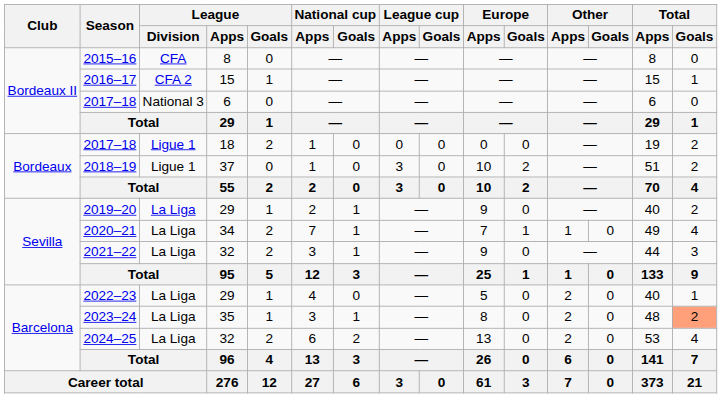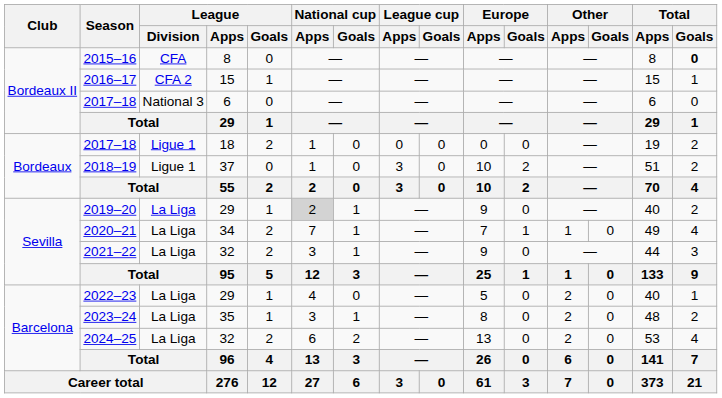(695, 58) normal -> (695, 58) bold
(312, 209) no background -> (312, 209) lightgrey background
(695, 317) lightsalmon background -> (695, 317) no background
